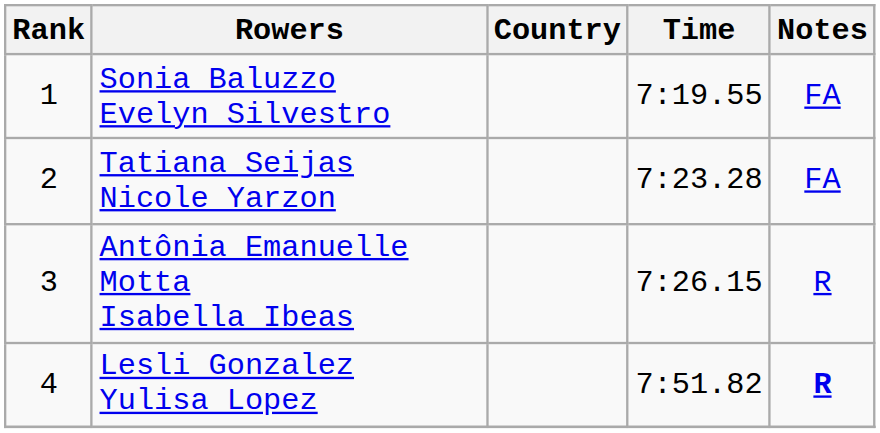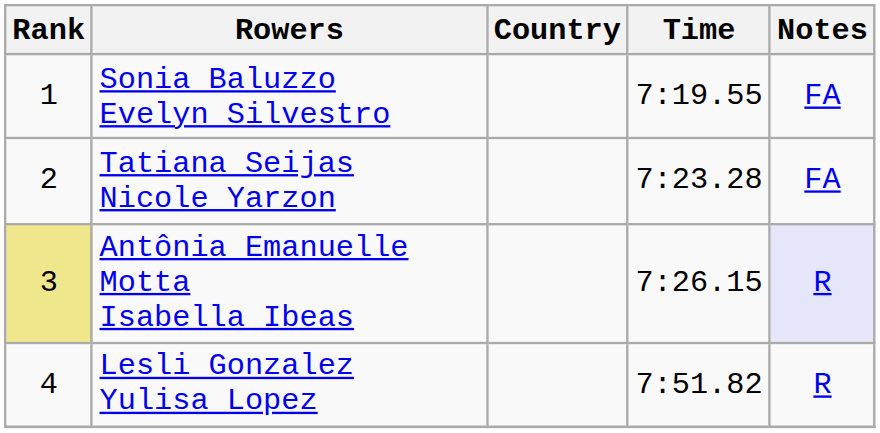(49, 283) no background -> (49, 283) khaki background
(822, 283) no background -> (822, 283) lavender background
(822, 385) bold -> (822, 385) normal
